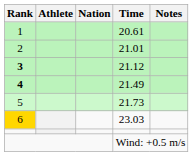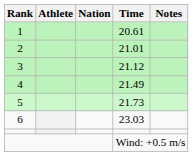(20, 66) bold -> (20, 66) normal
(20, 84) bold -> (20, 84) normal
(20, 119) gold background -> (20, 119) no background
